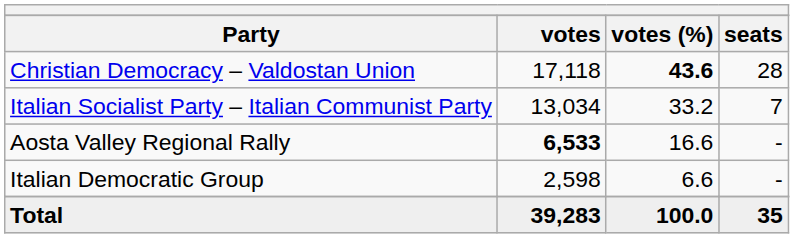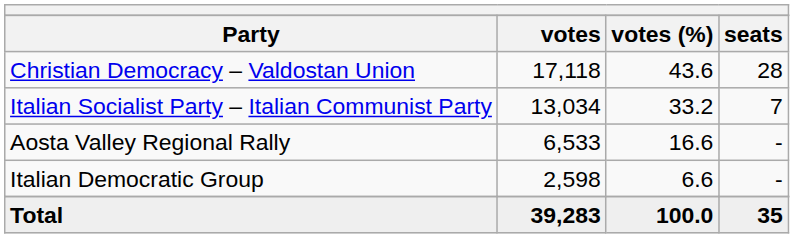(691, 70) bold -> (691, 70) normal
(572, 143) bold -> (572, 143) normal
